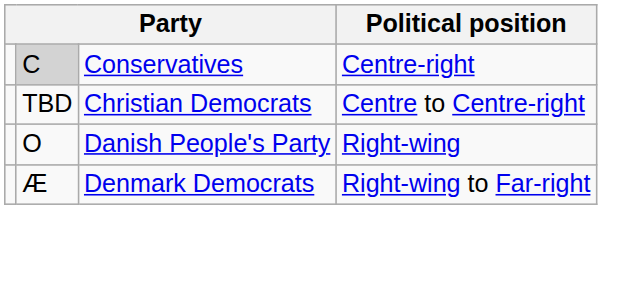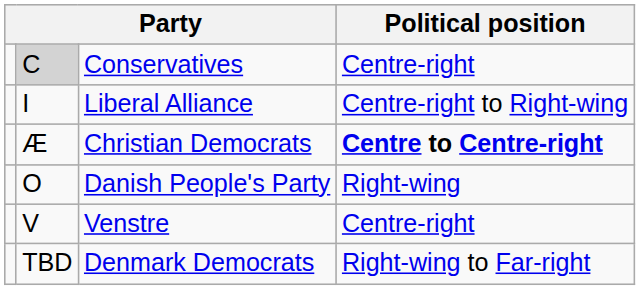+ row: (168, 104)
(47, 104) TBD -> (35, 143) Æ
(463, 104) normal -> (472, 143) bold
+ row: (127, 223)
(35, 183) Æ -> (47, 263) TBD
